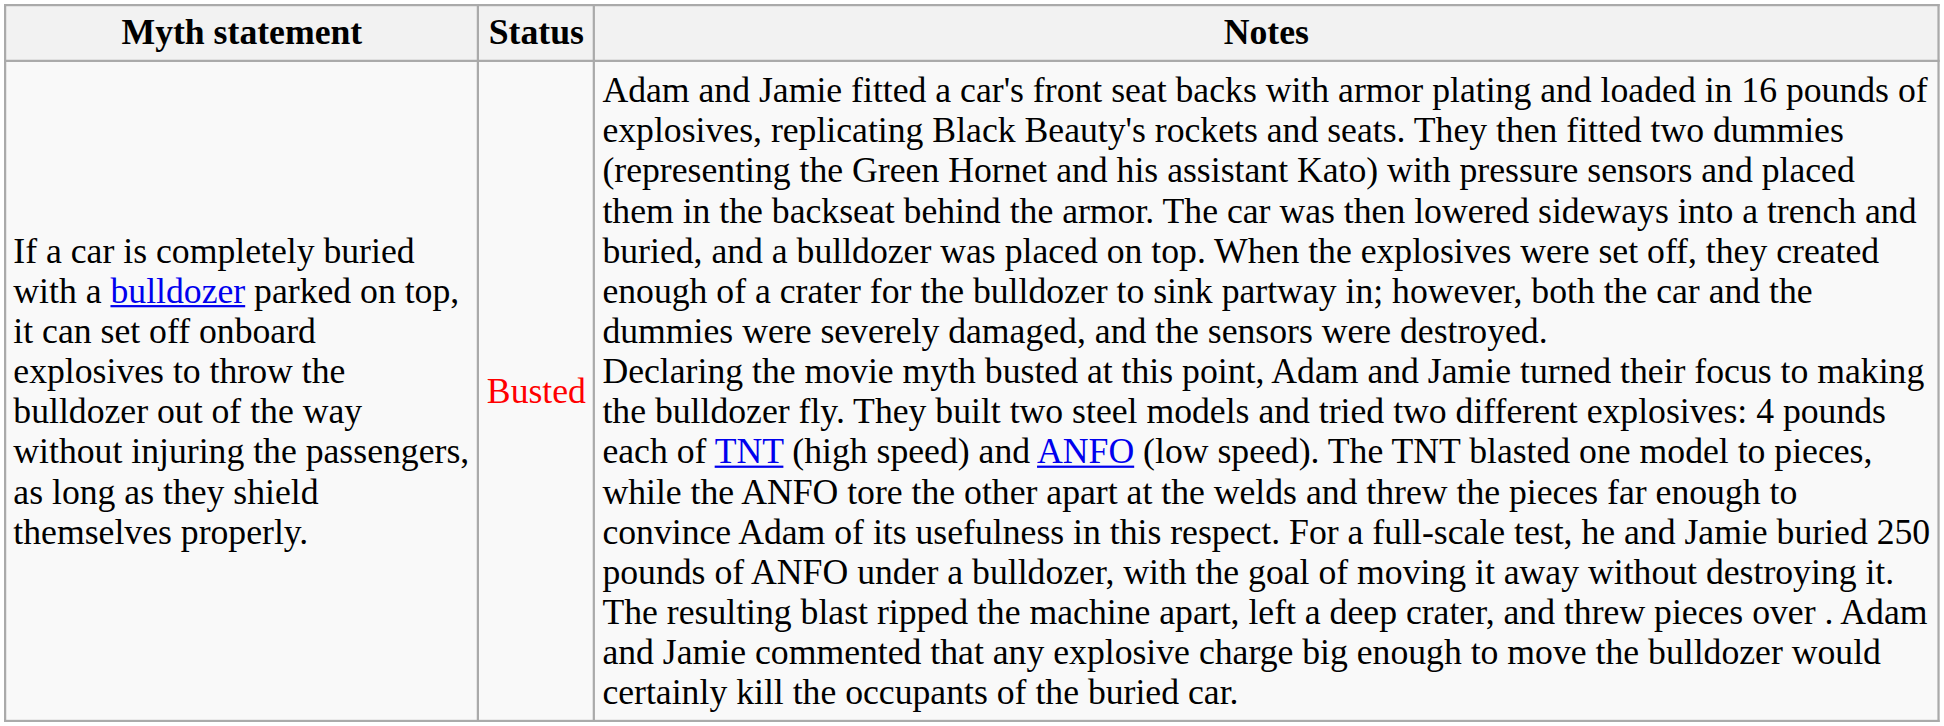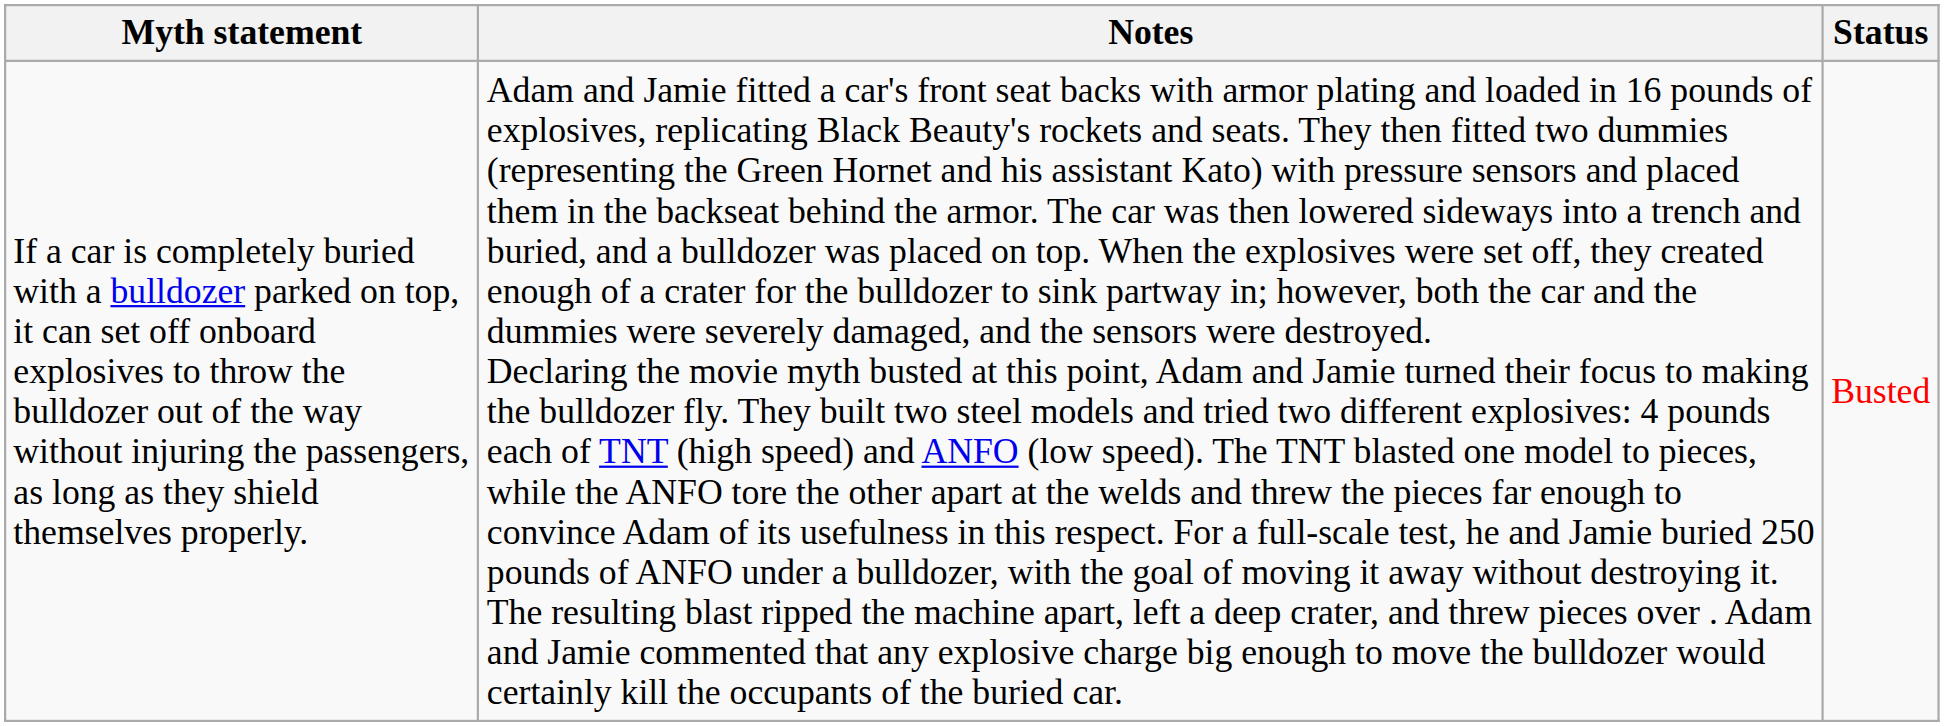columns swapped: (536, 32) <-> (1266, 32)
